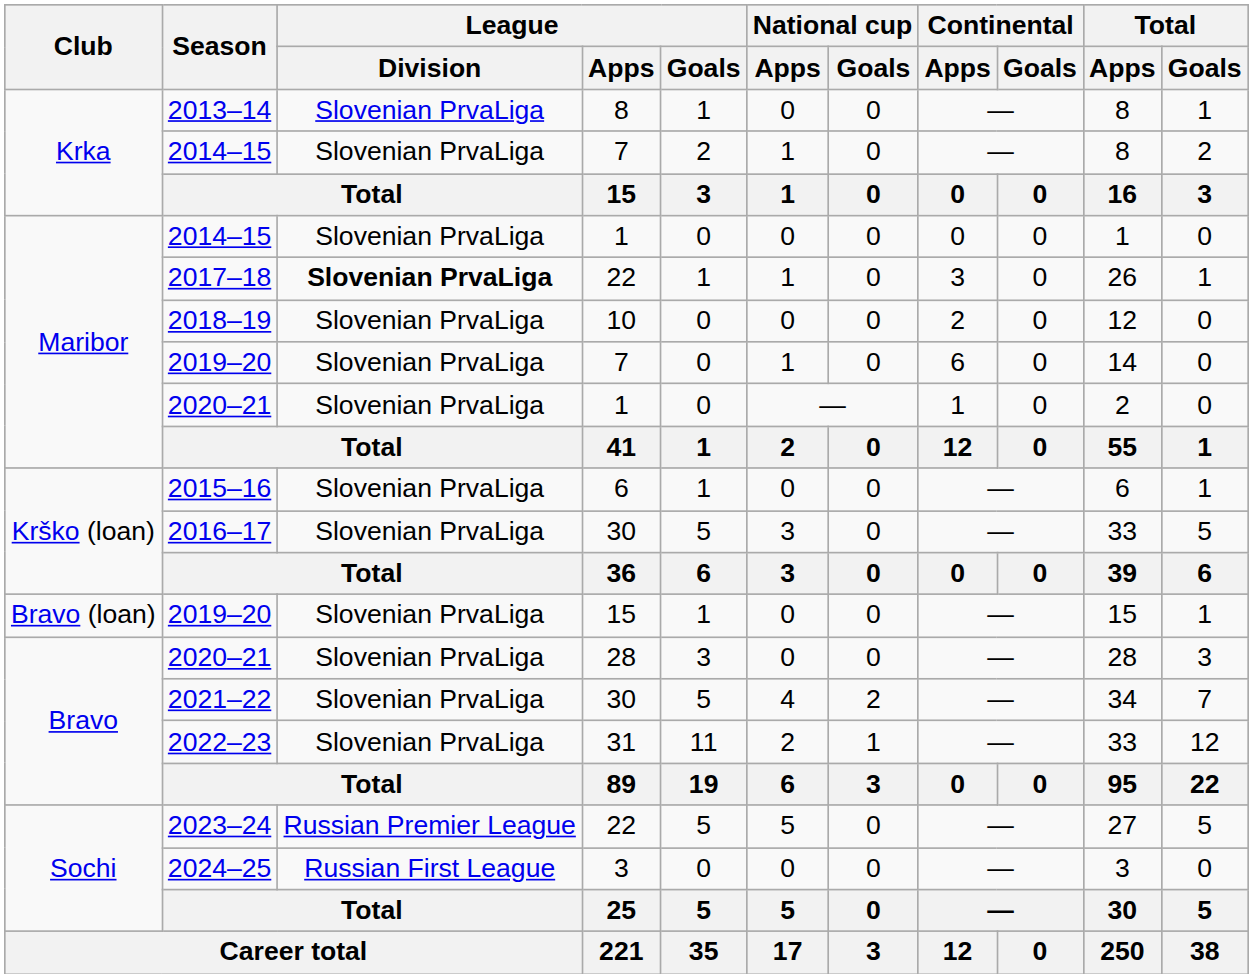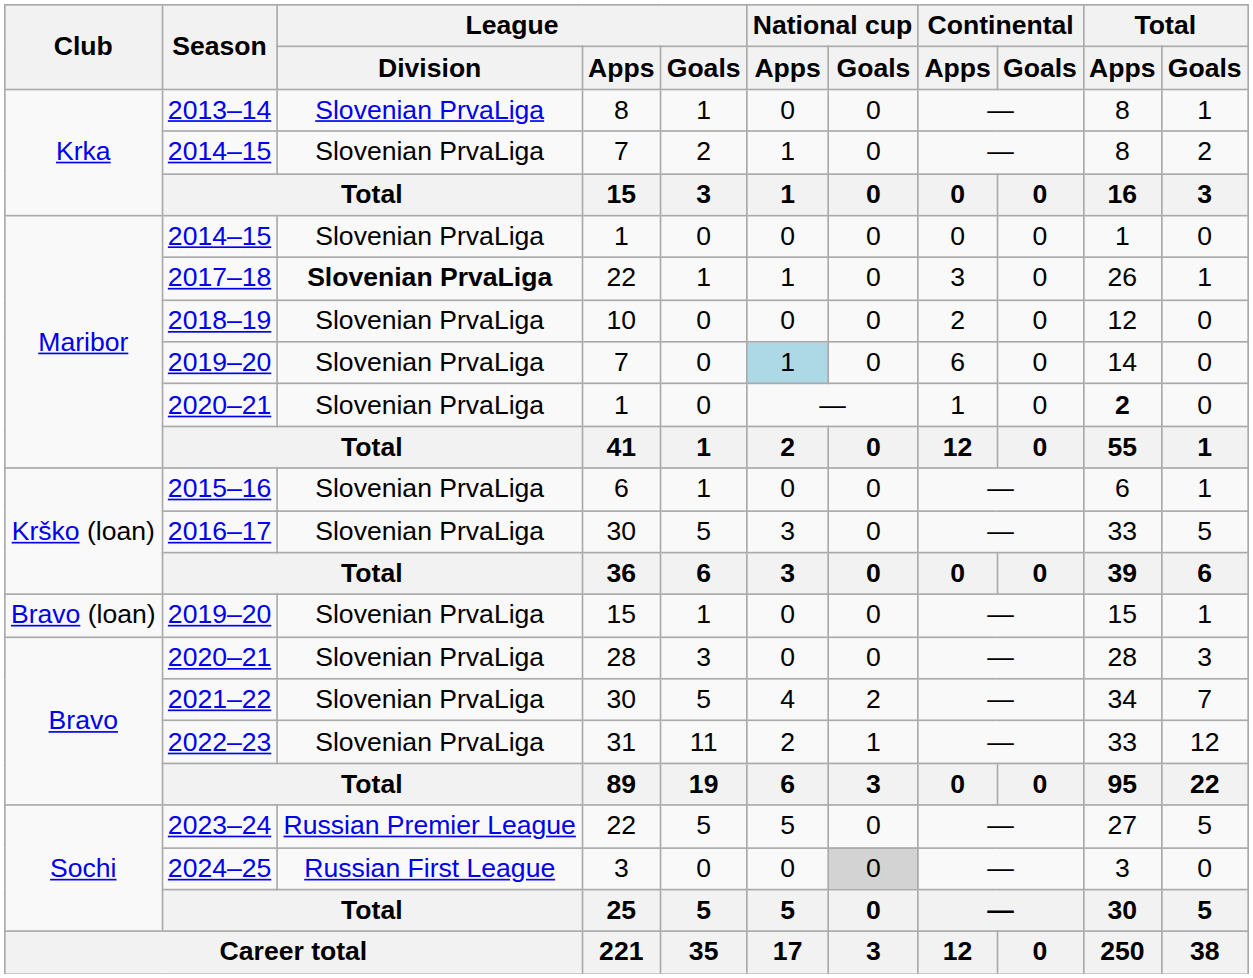(788, 362) no background -> (788, 362) lightblue background
(1122, 404) normal -> (1122, 404) bold
(873, 868) no background -> (873, 868) lightgrey background
